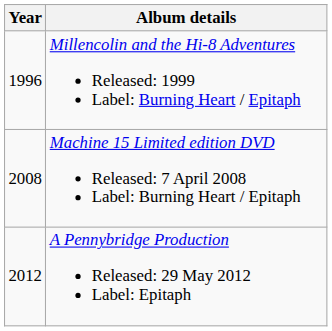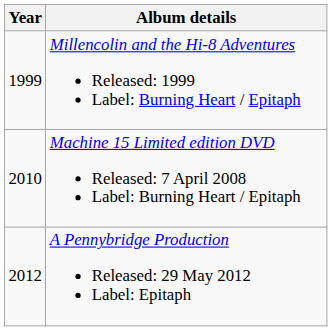(25, 80) 1996 -> (25, 80) 1999
(25, 178) 2008 -> (25, 178) 2010
